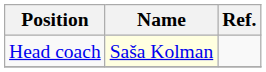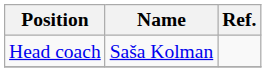(161, 50) lightyellow background -> (161, 50) no background
